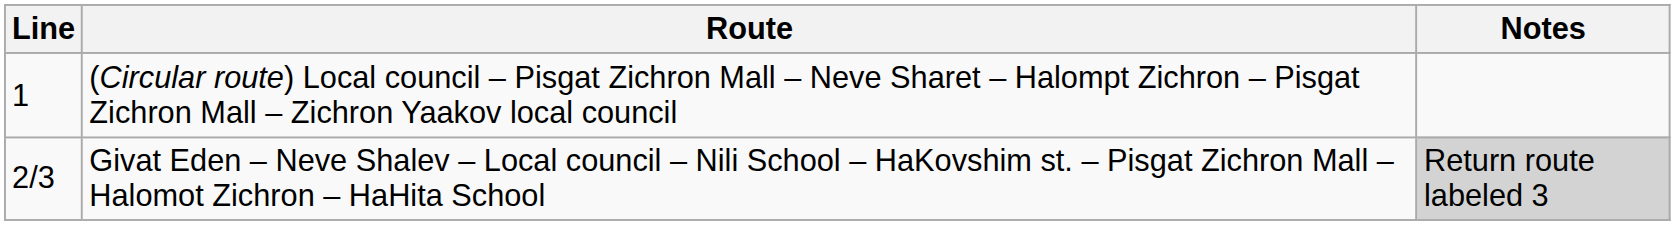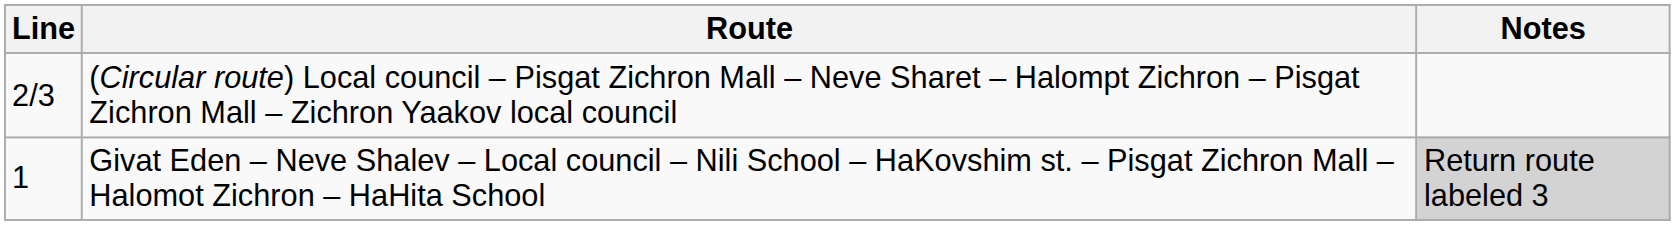(21, 94) 1 -> (33, 94) 2/3
(33, 178) 2/3 -> (21, 178) 1
